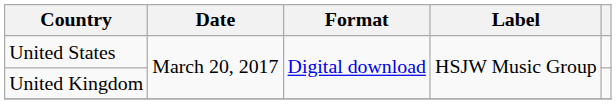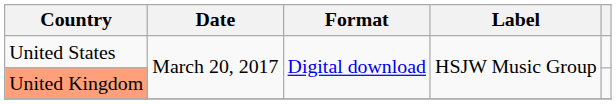(76, 83) no background -> (76, 83) lightsalmon background
